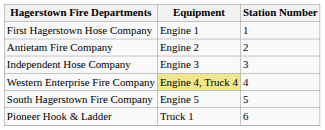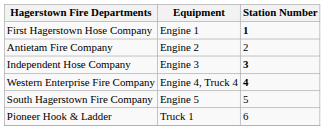(246, 30) normal -> (246, 30) bold
(246, 64) normal -> (246, 64) bold
(199, 82) khaki background -> (199, 82) no background
(246, 82) normal -> (246, 82) bold
